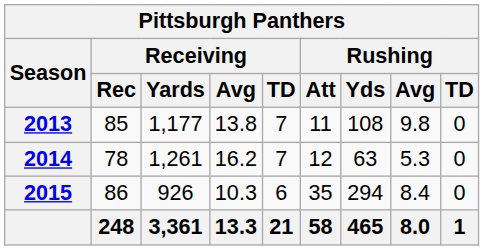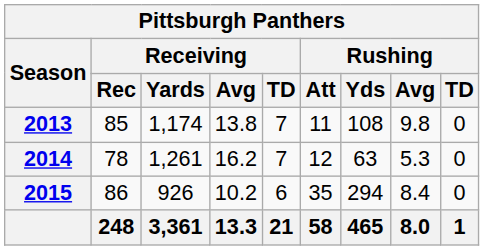(175, 124) 1,177 -> (175, 124) 1,174
(236, 192) 10.3 -> (236, 192) 10.2
